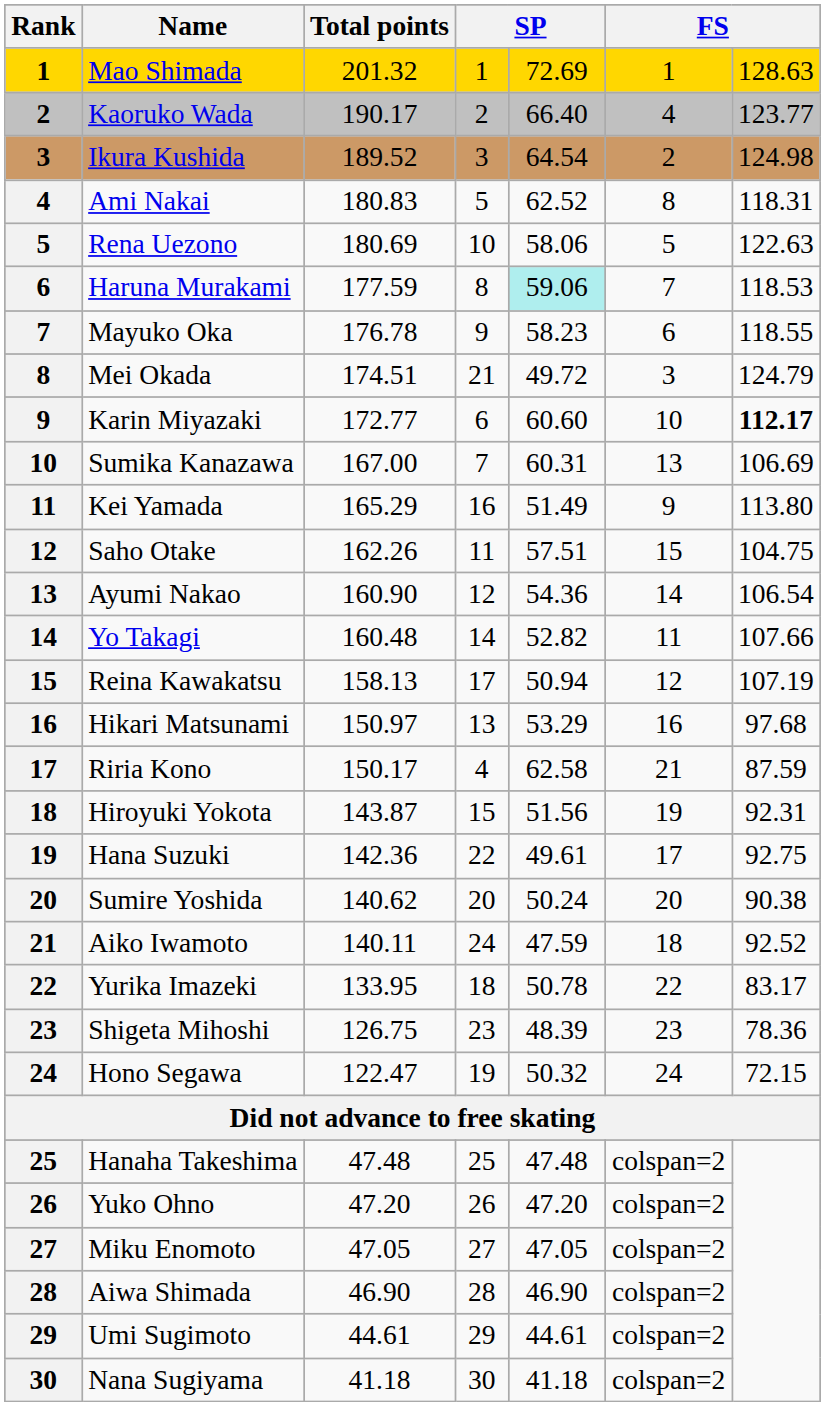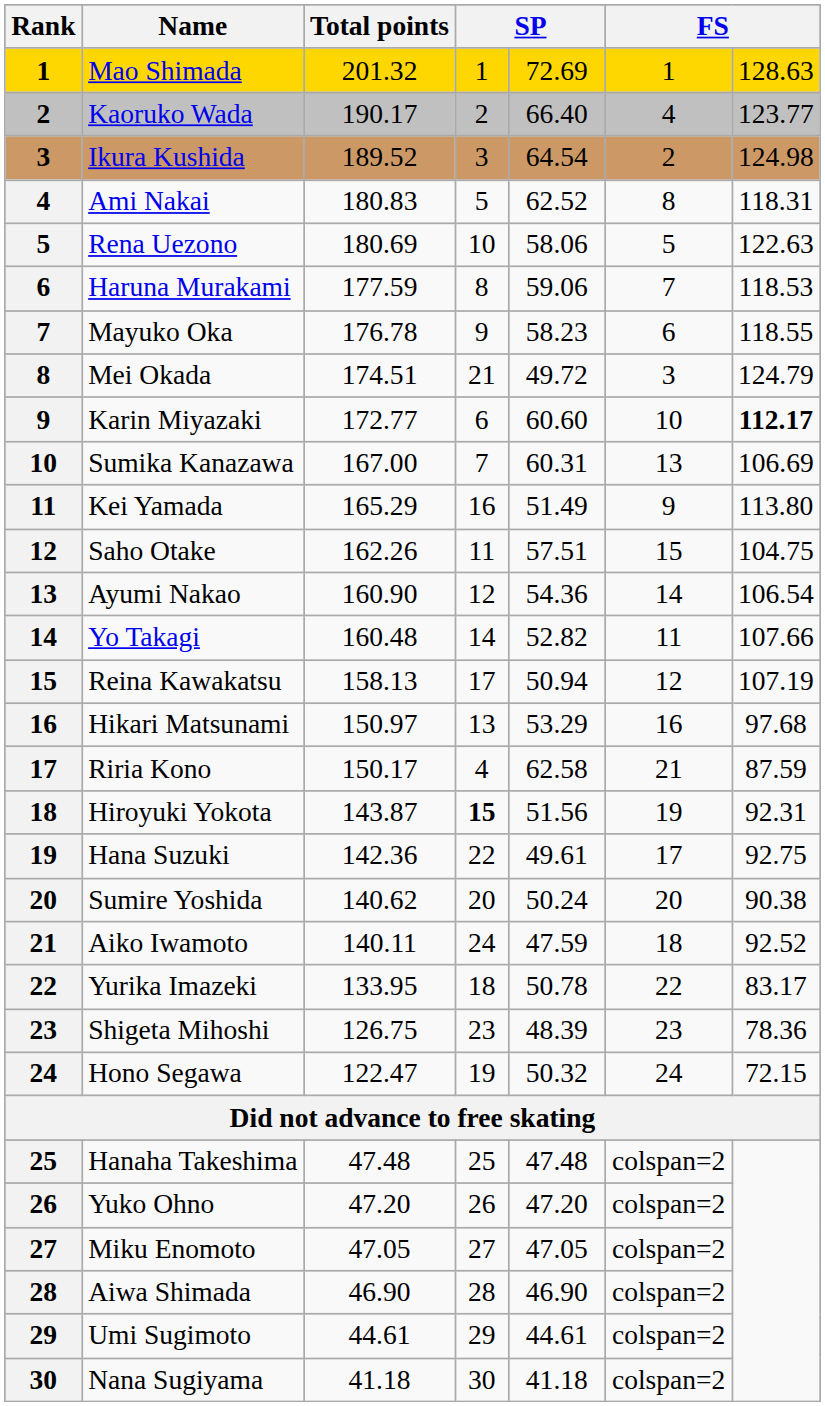(557, 288) paleturquoise background -> (557, 288) no background
(482, 811) normal -> (482, 811) bold
